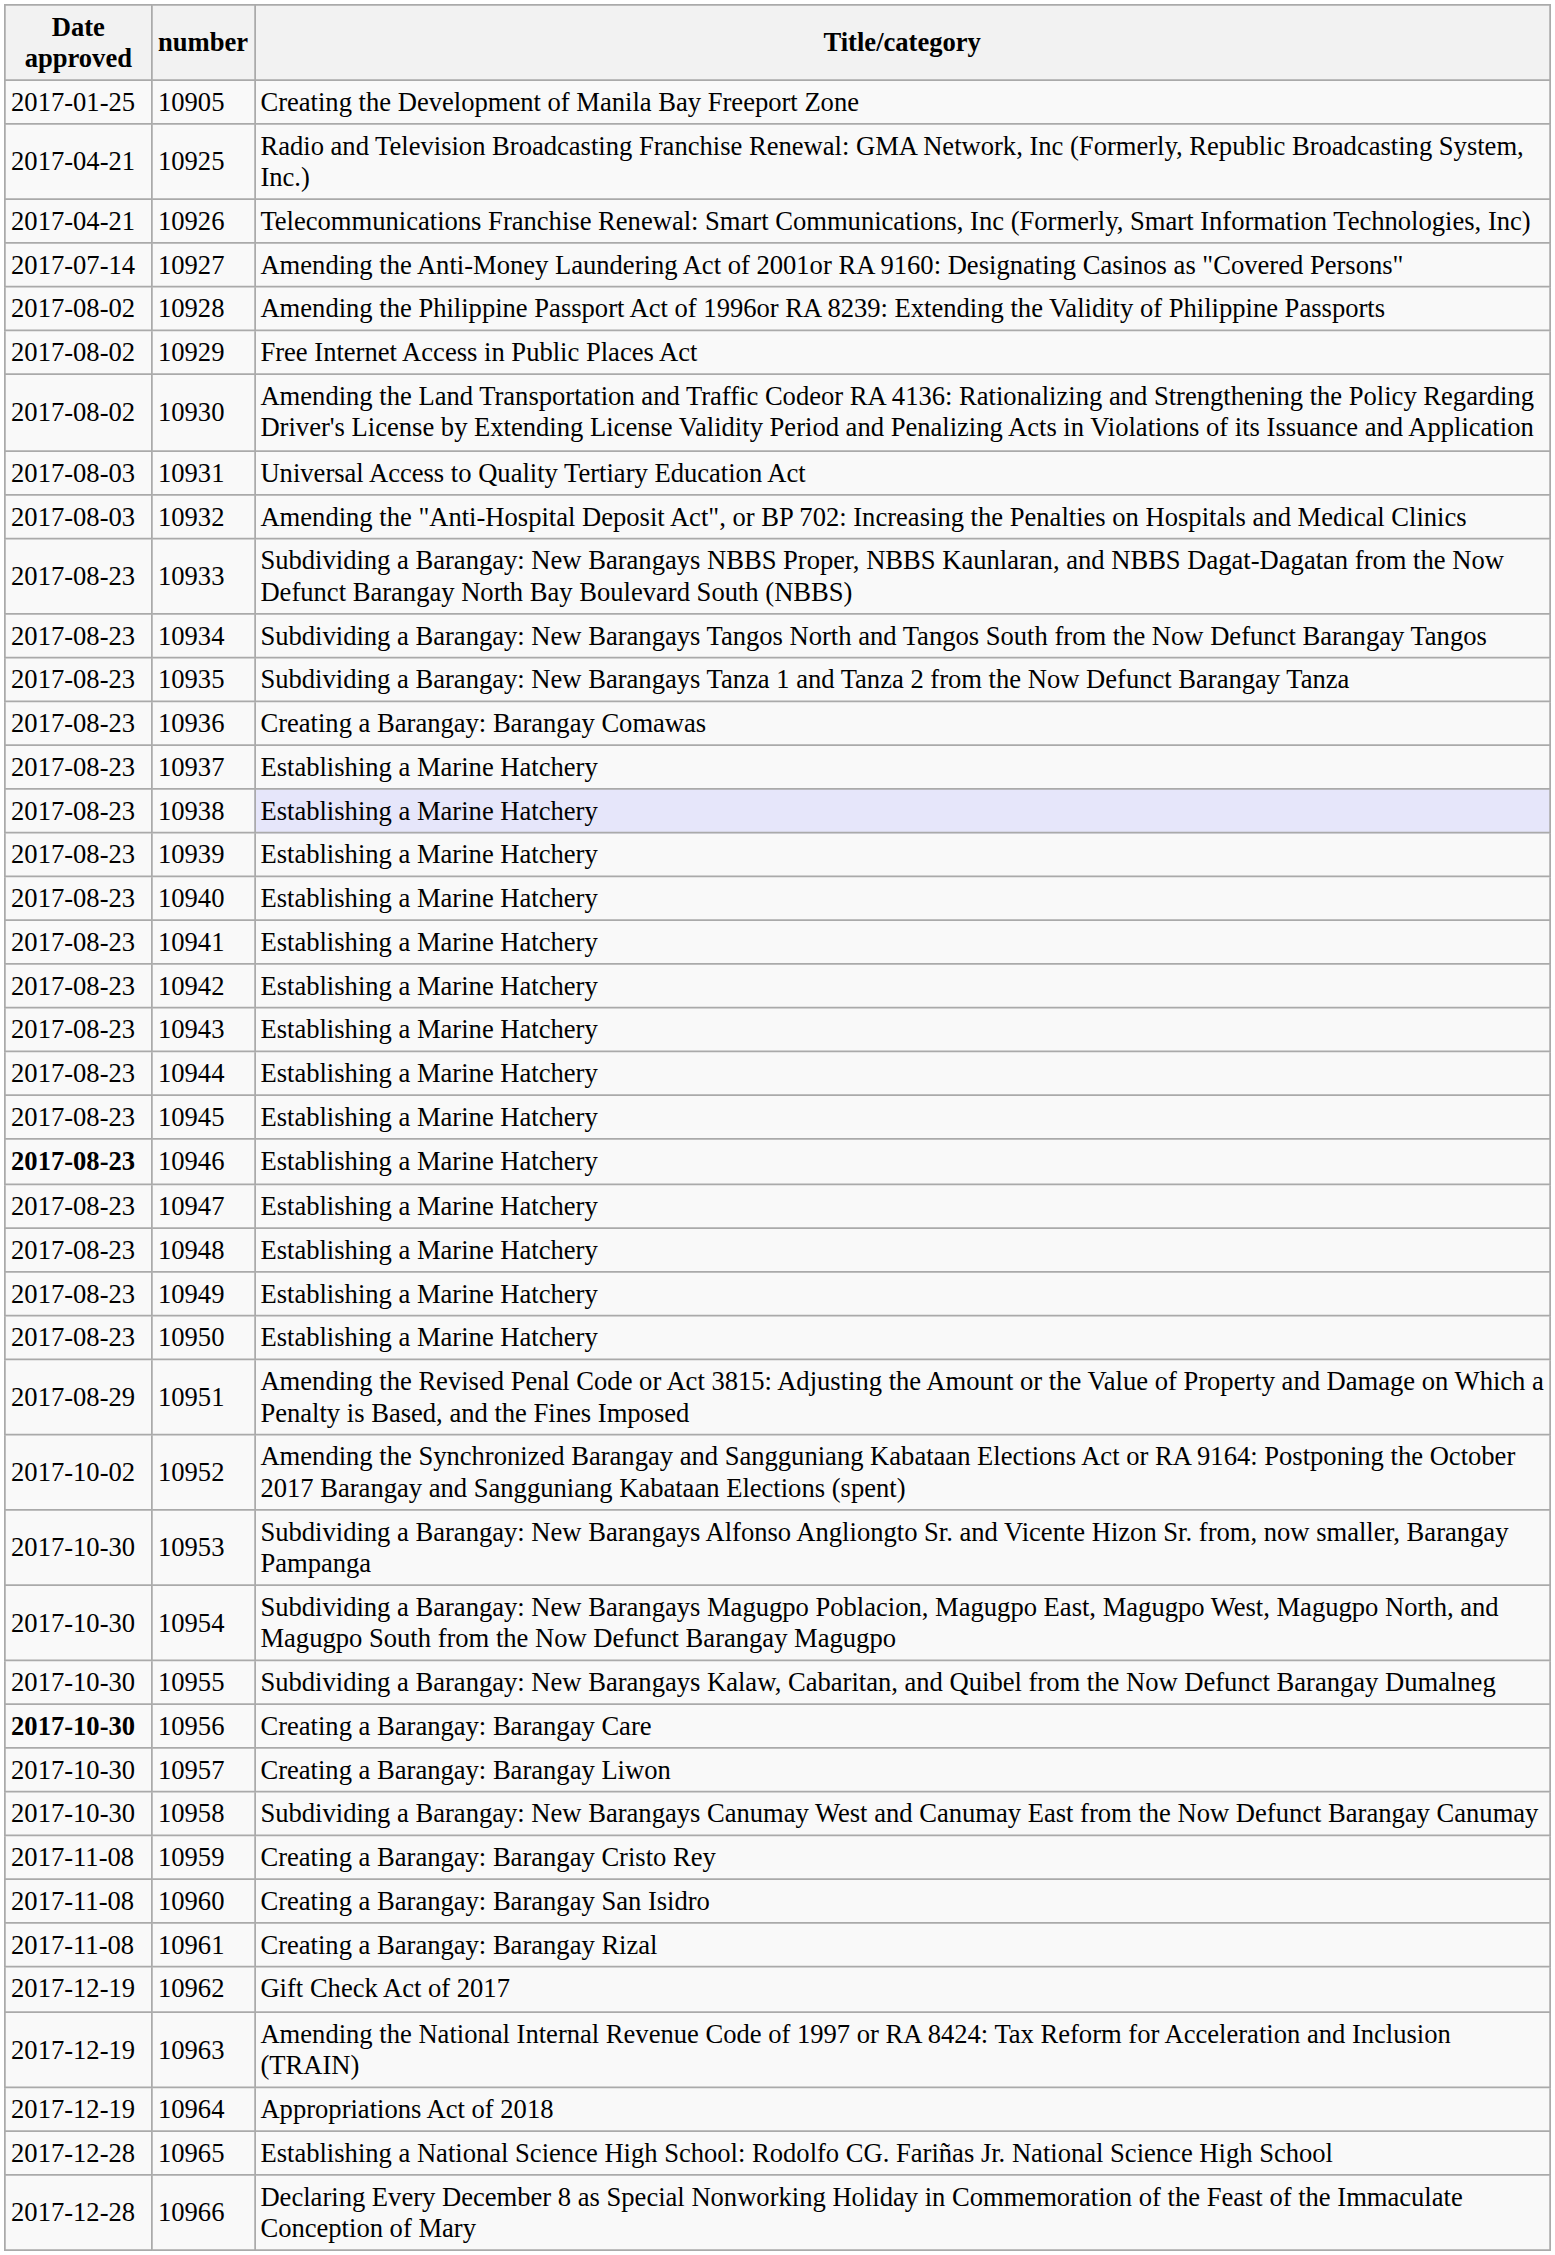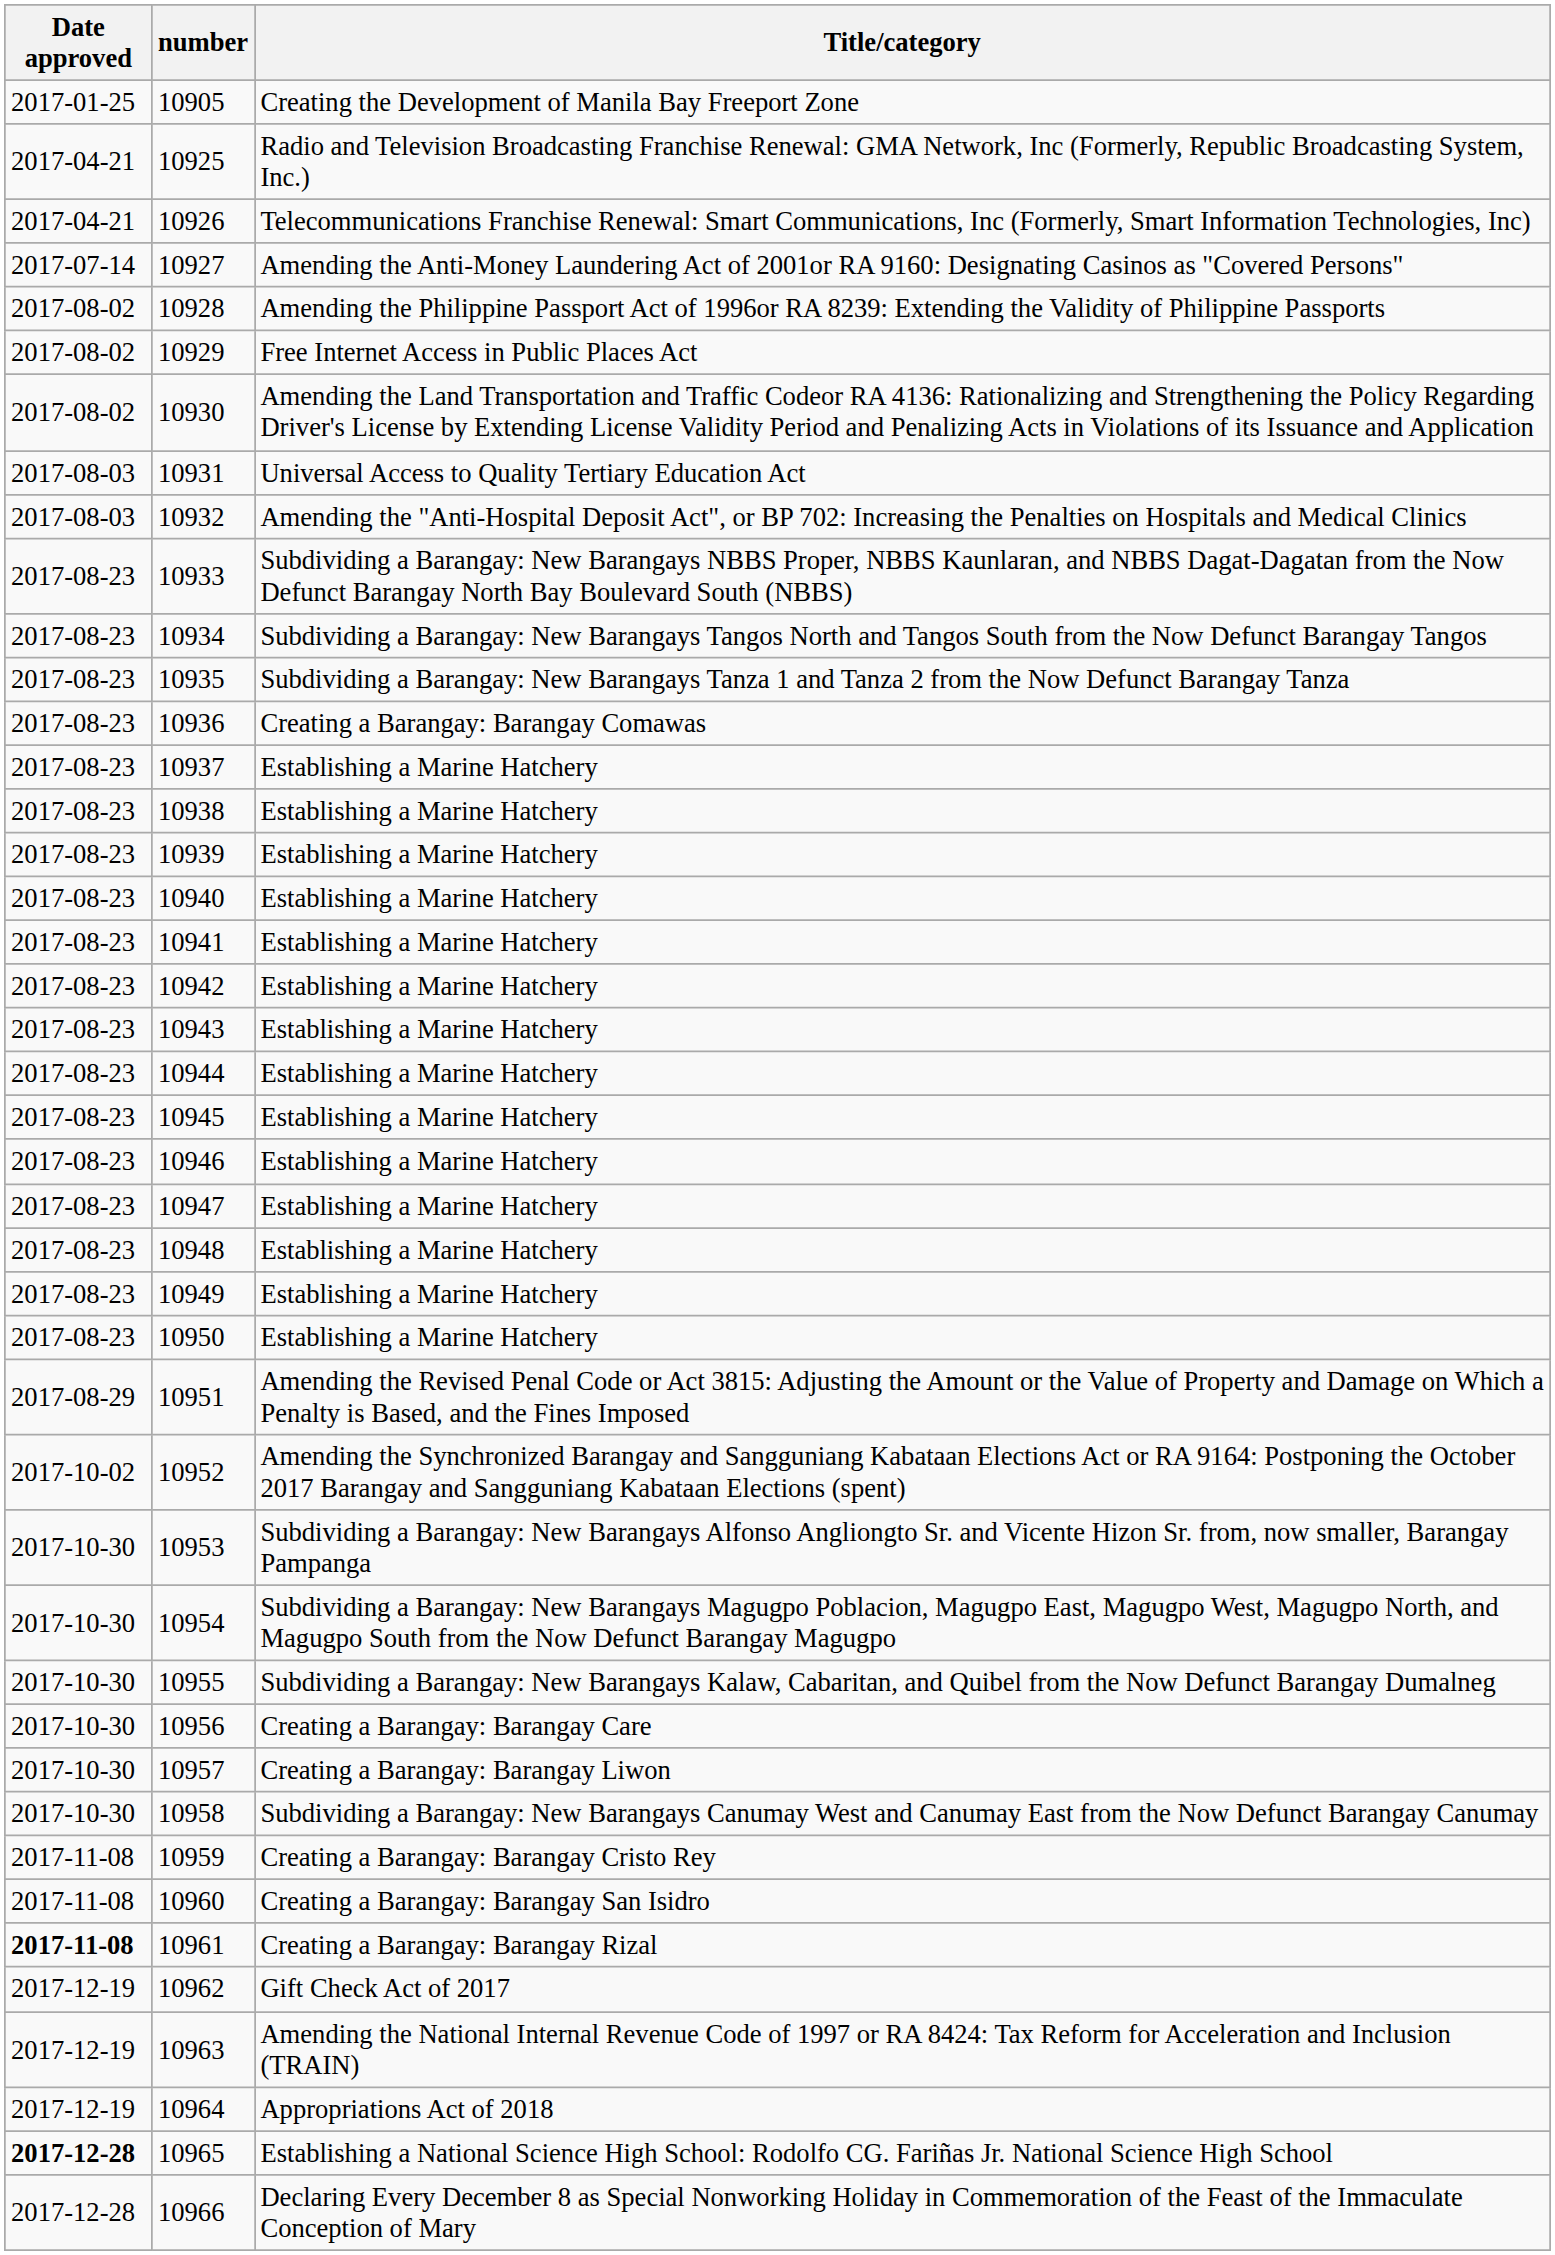(429, 810) lavender background -> (429, 810) no background
(73, 1161) bold -> (73, 1161) normal
(73, 1725) bold -> (73, 1725) normal
(73, 1945) normal -> (72, 1945) bold
(73, 2152) normal -> (73, 2152) bold
